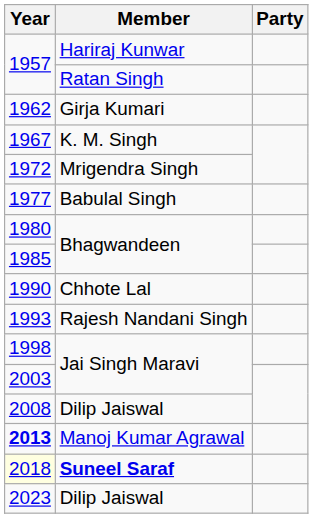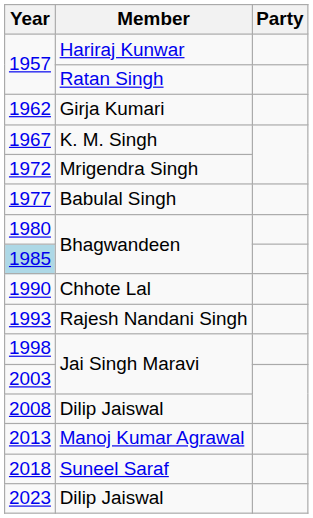(30, 259) no background -> (30, 259) lightblue background
(30, 438) bold -> (30, 438) normal
(30, 468) lightyellow background -> (30, 468) no background
(117, 468) bold -> (114, 468) normal
